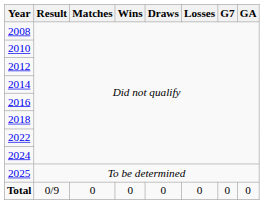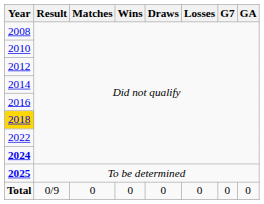(19, 119) no background -> (19, 119) gold background
(19, 155) normal -> (19, 155) bold
(19, 173) normal -> (19, 173) bold
